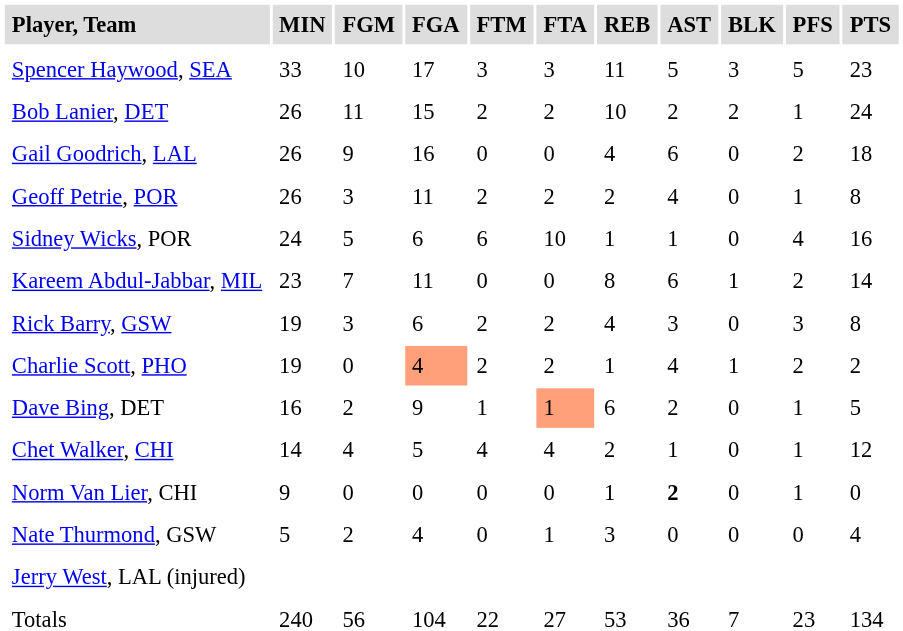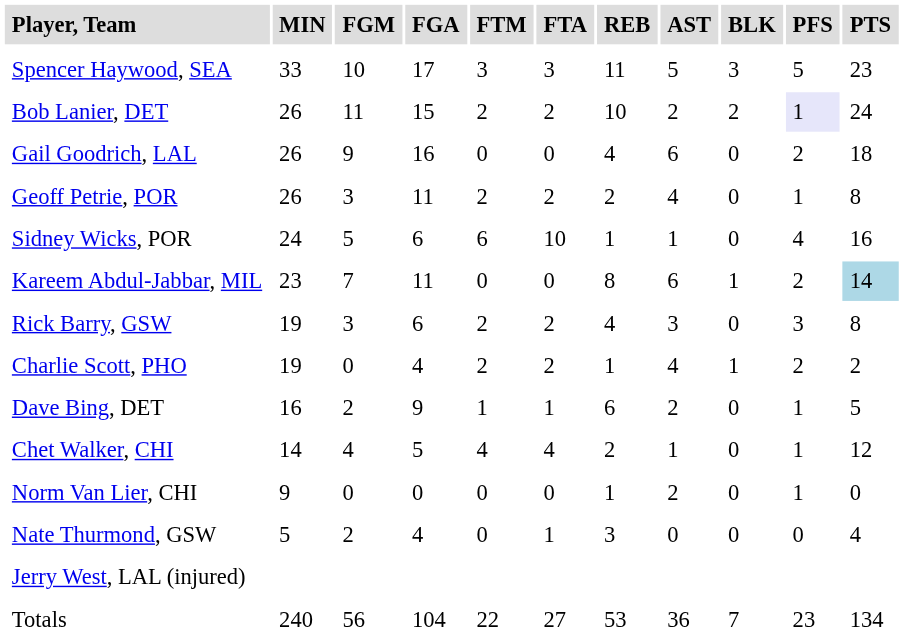(798, 111) no background -> (798, 111) lavender background
(861, 280) no background -> (861, 280) lightblue background
(418, 365) lightsalmon background -> (418, 365) no background
(549, 407) lightsalmon background -> (549, 407) no background
(673, 492) bold -> (673, 492) normal
